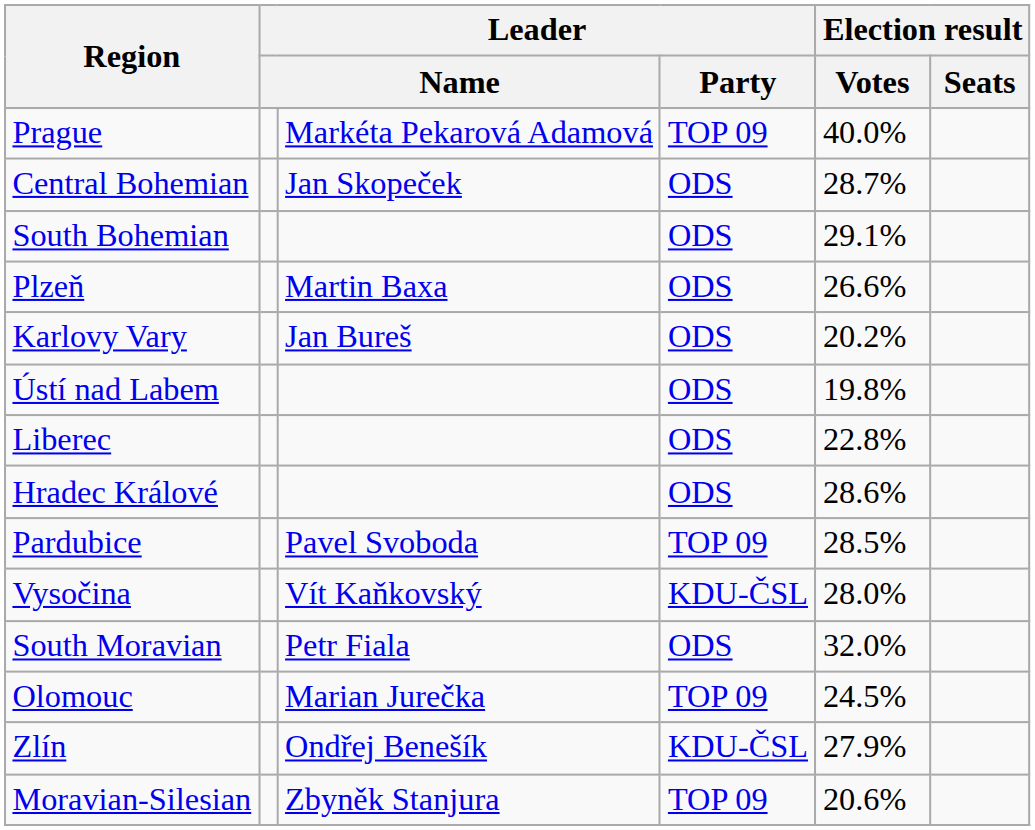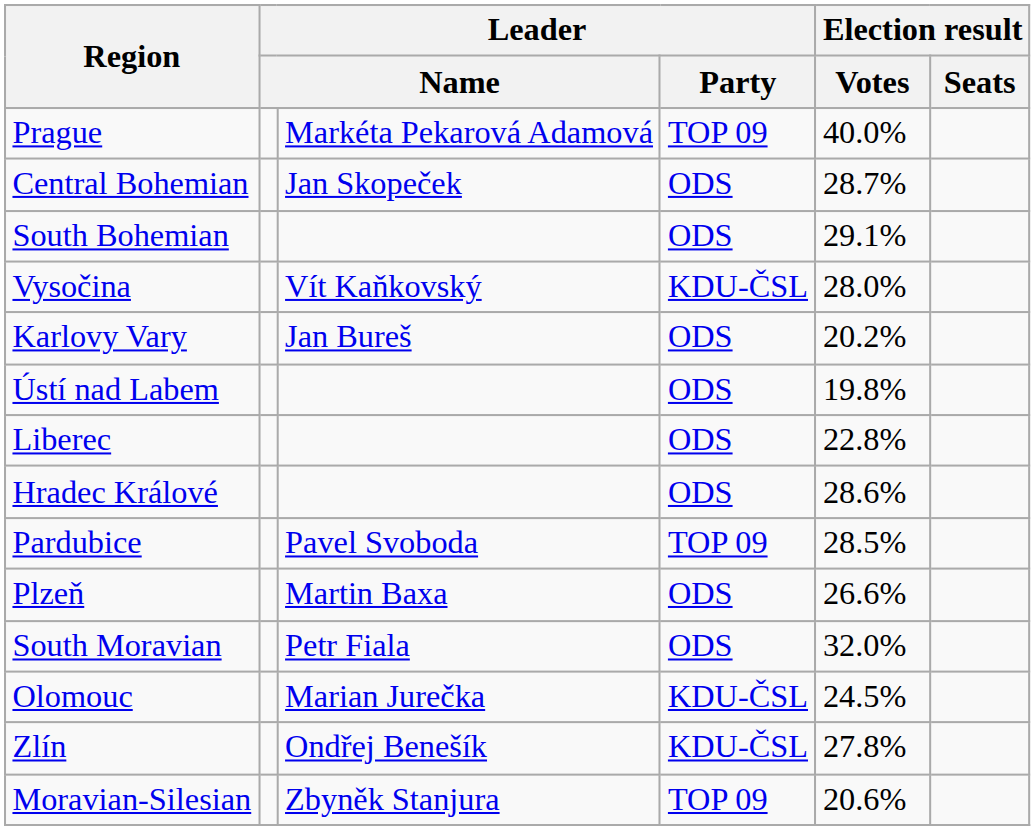rows swapped: (48, 286) <-> (72, 593)
(718, 696) TOP 09 -> (738, 696) KDU-ČSL
(865, 747) 27.9% -> (865, 747) 27.8%
